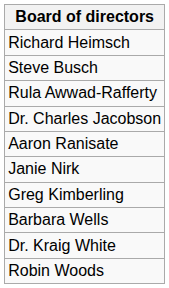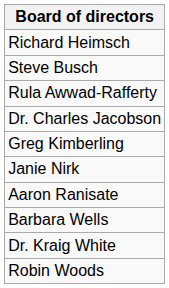(63, 144) Aaron Ranisate -> (66, 144) Greg Kimberling
(66, 194) Greg Kimberling -> (63, 194) Aaron Ranisate
